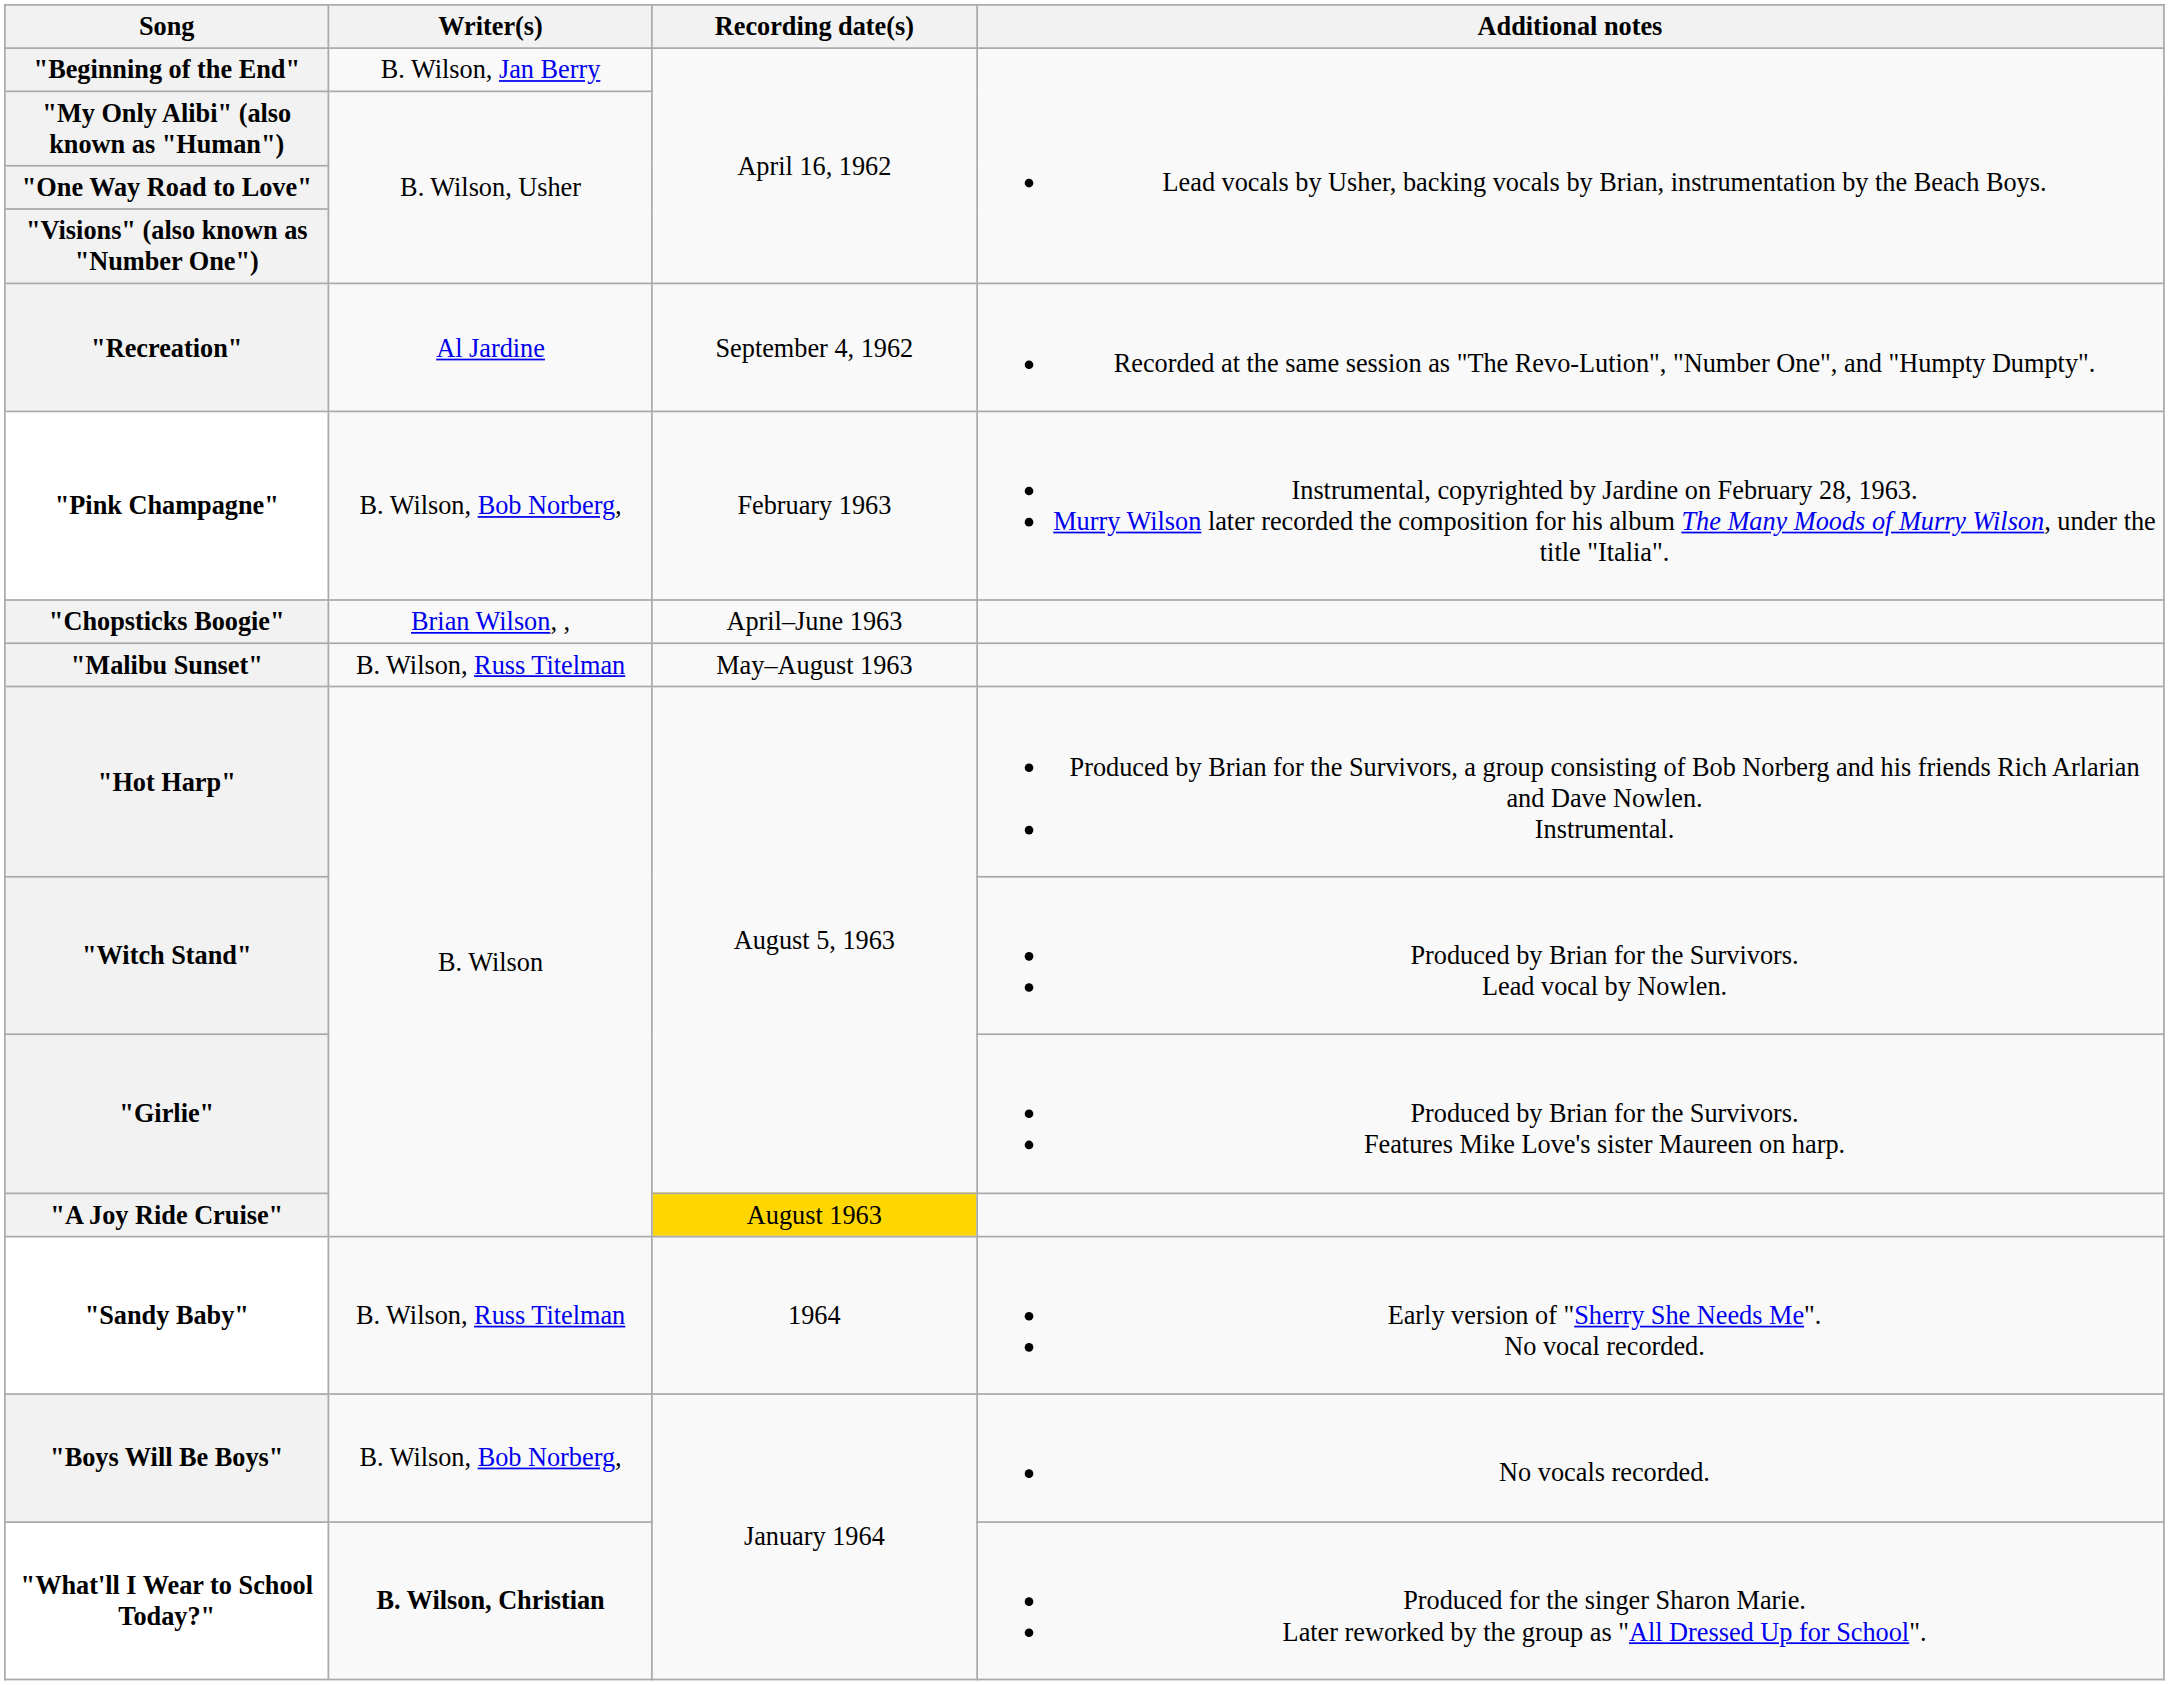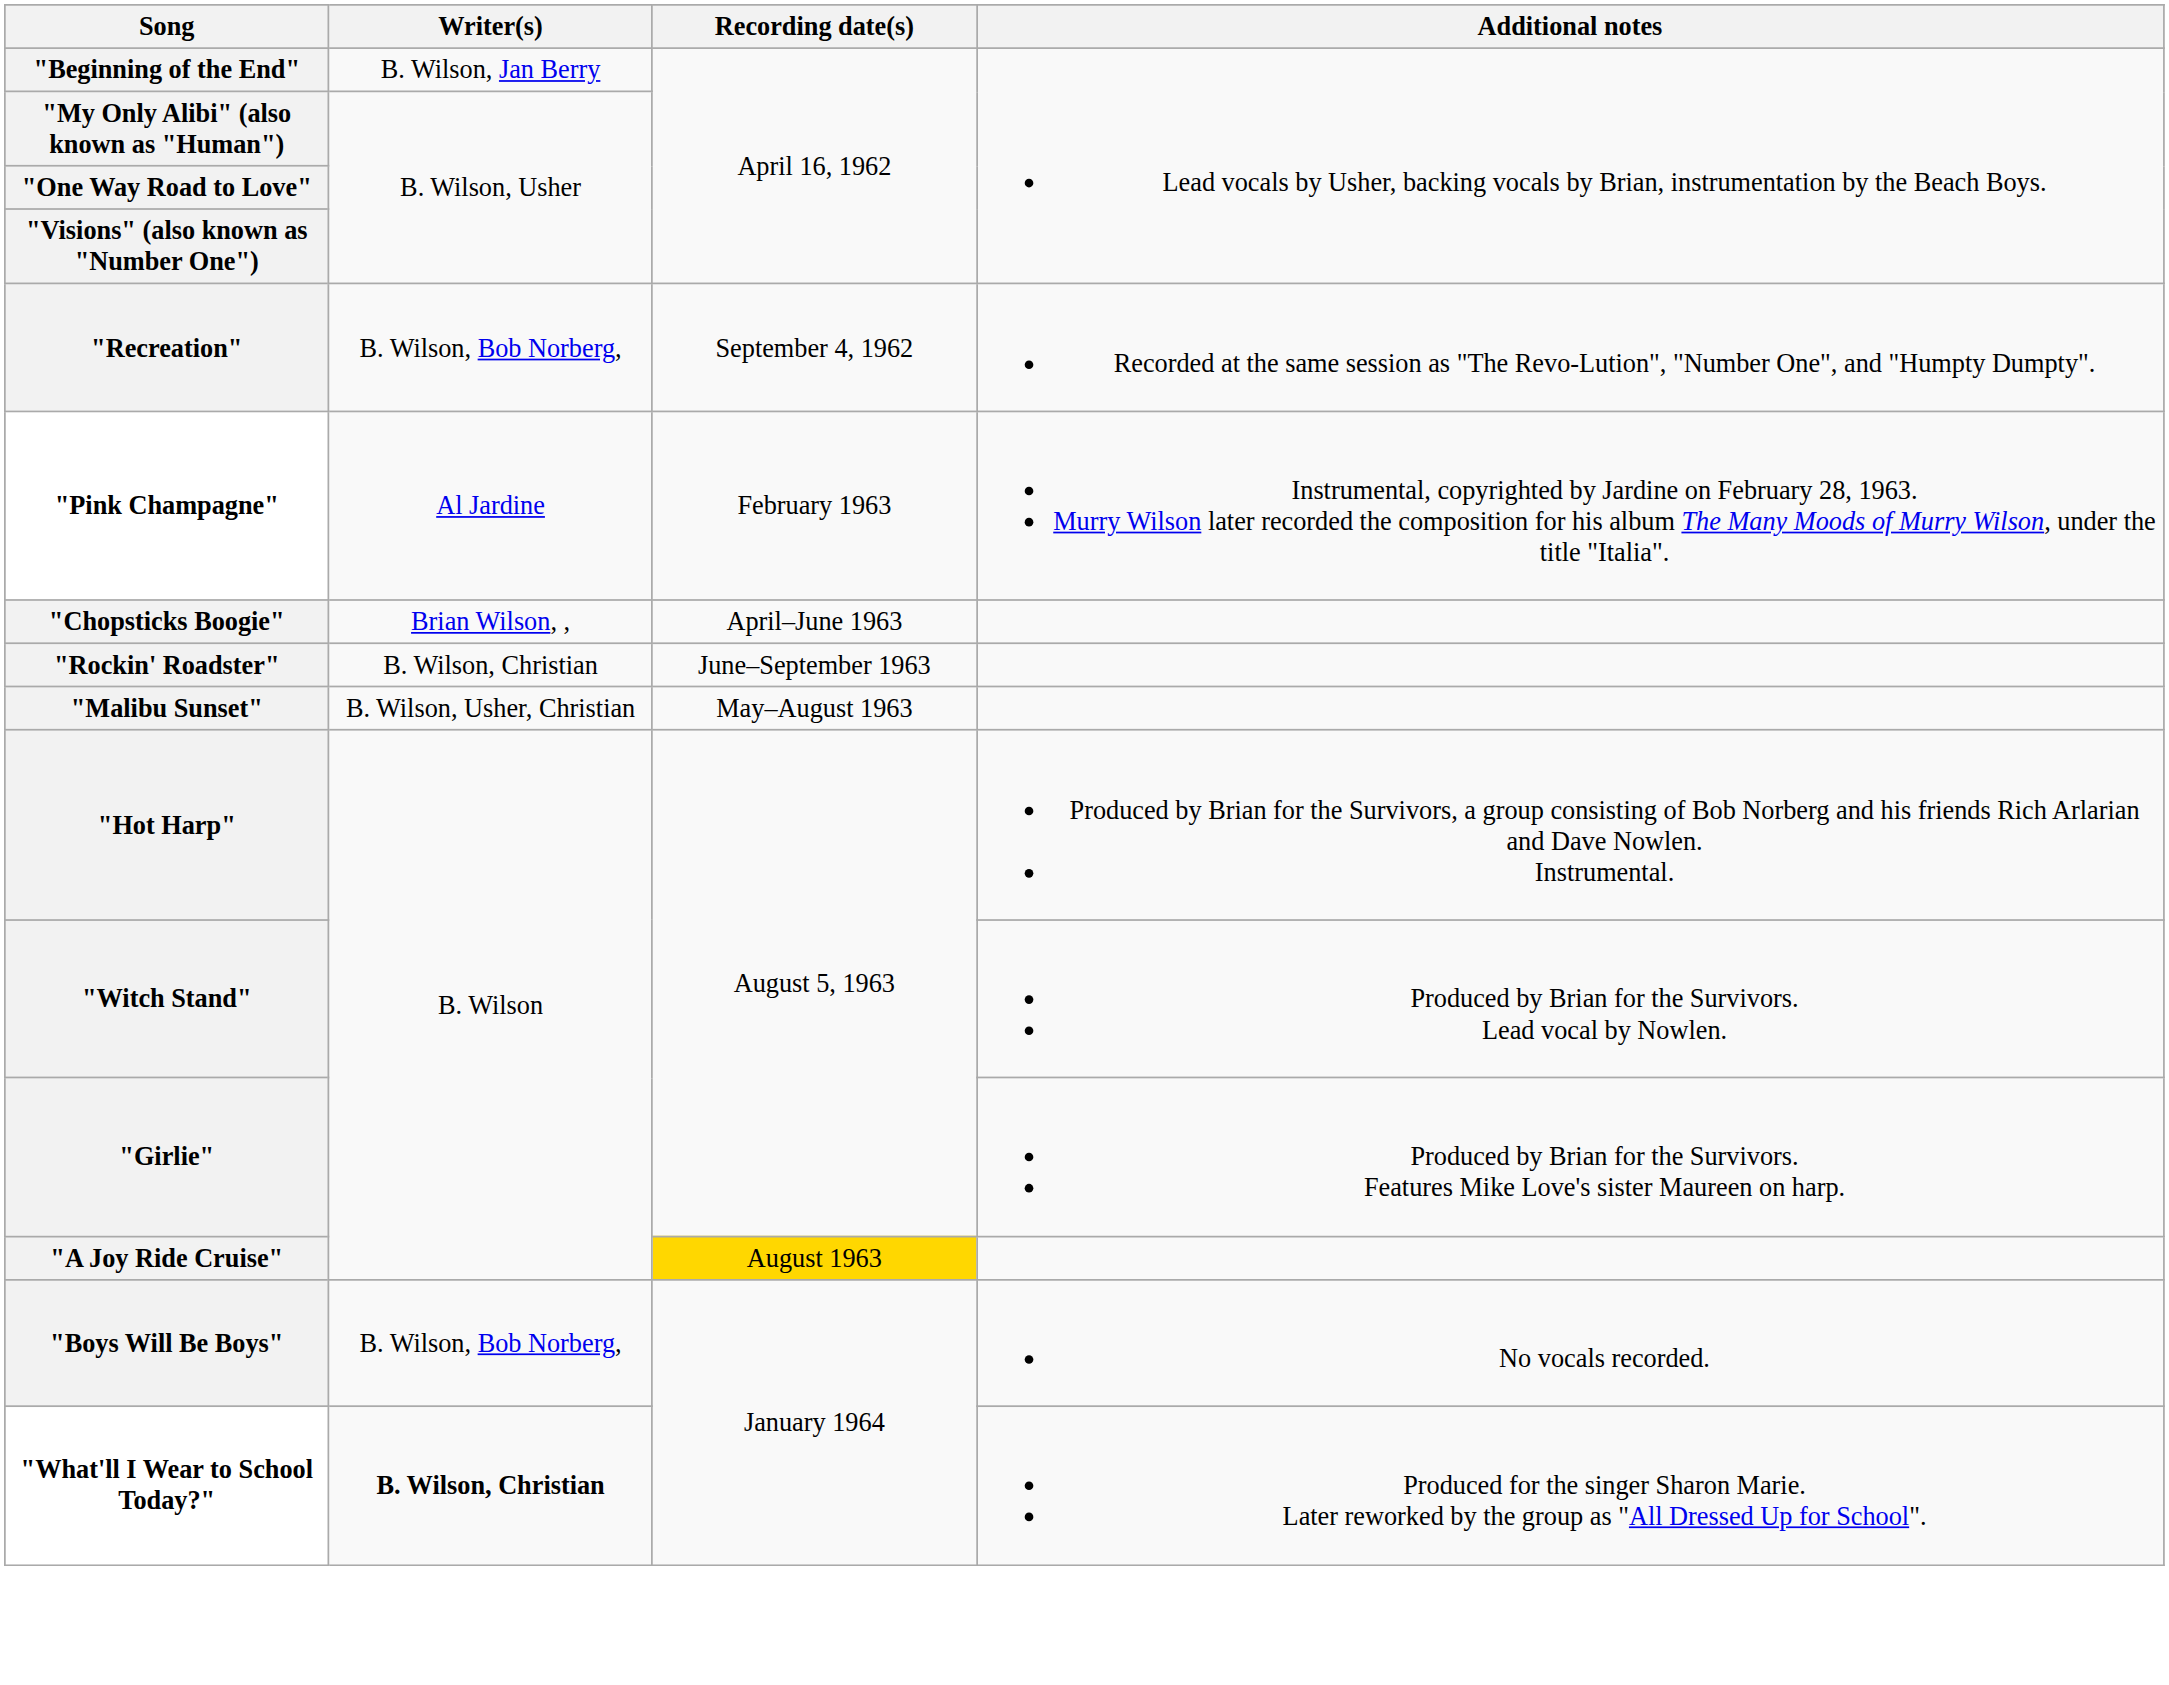(491, 347) Al Jardine -> (491, 347) B. Wilson, Bob Norberg,
(491, 505) B. Wilson, Bob Norberg, -> (491, 505) Al Jardine
+ row: (167, 665)
(491, 665) B. Wilson, Russ Titelman -> (491, 708) B. Wilson, Usher, Christian
- row: (167, 1315)
